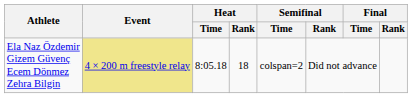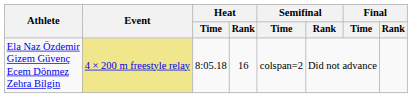(243, 65) 18 -> (243, 65) 16
